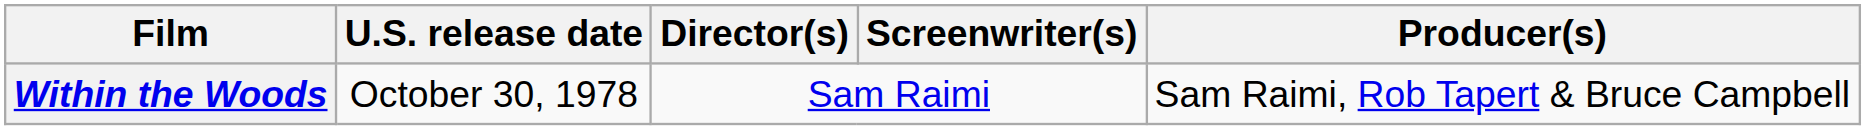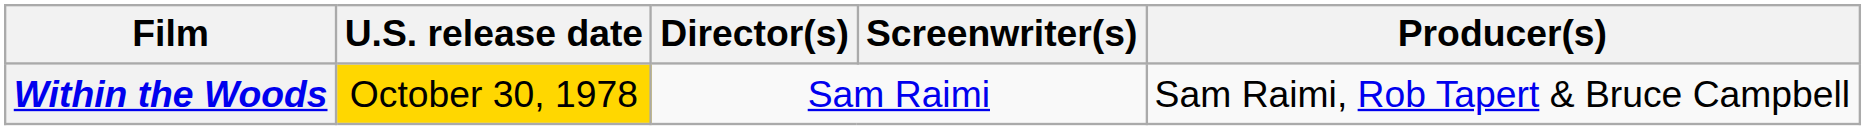(494, 93) no background -> (494, 93) gold background
